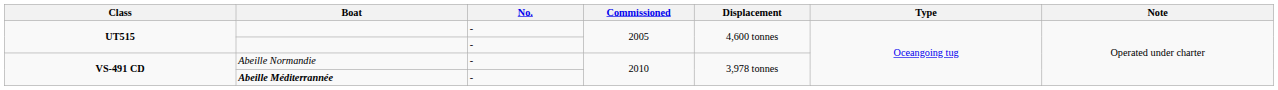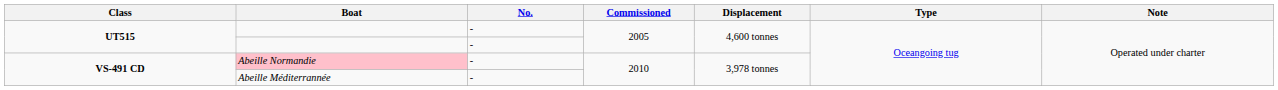(277, 61) no background -> (277, 61) pink background
(286, 77) bold -> (284, 77) normal
